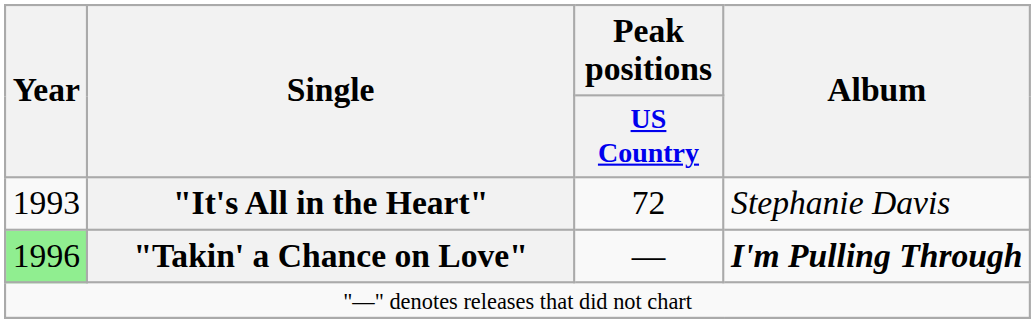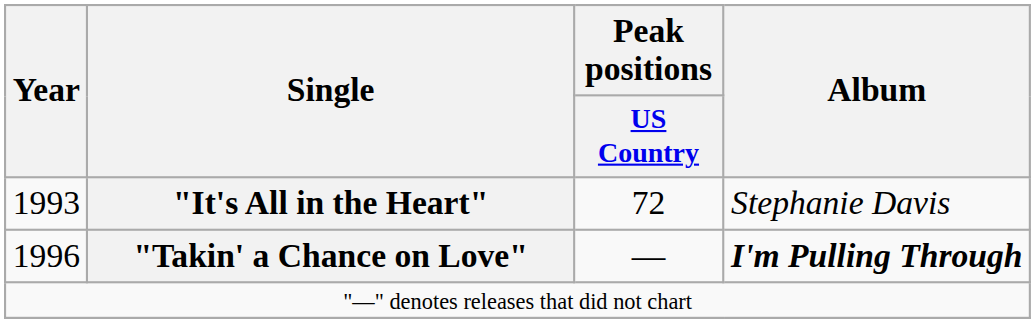(46, 255) lightgreen background -> (46, 255) no background
